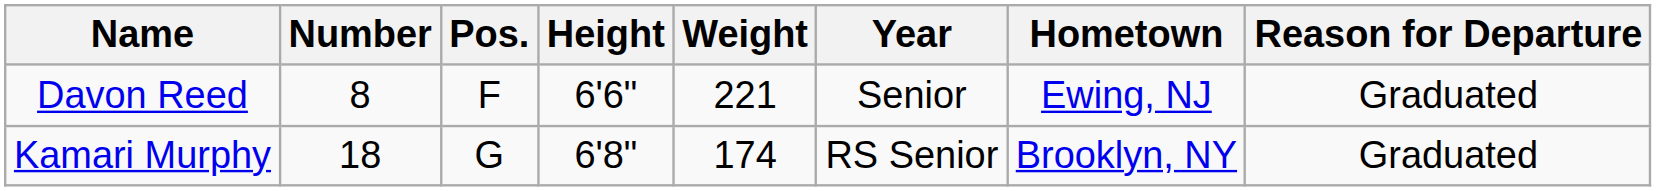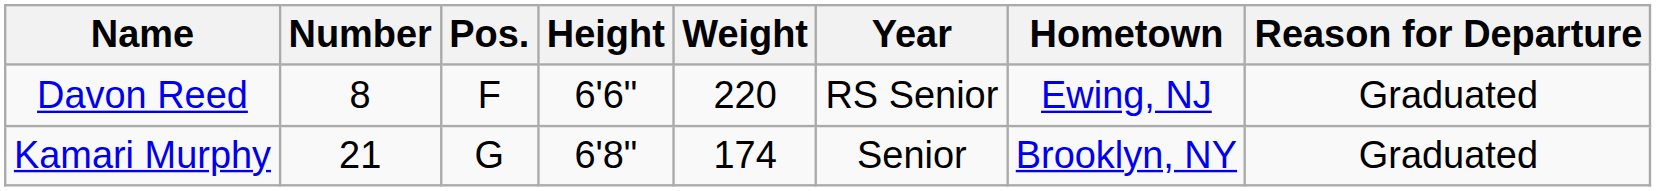(745, 94) 221 -> (745, 94) 220
(912, 94) Senior -> (912, 94) RS Senior
(360, 154) 18 -> (360, 154) 21
(912, 154) RS Senior -> (912, 154) Senior
